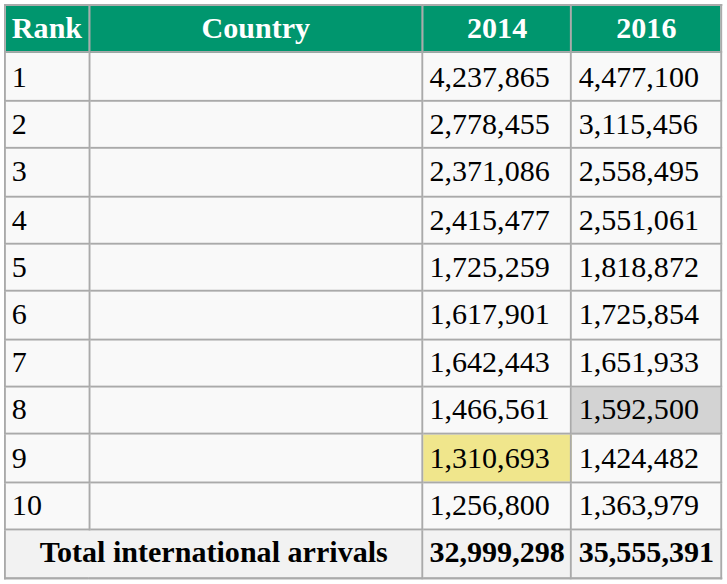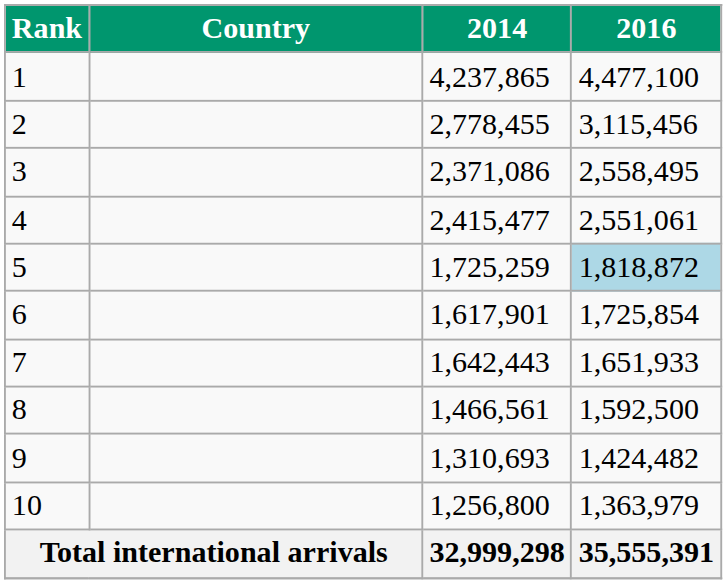(639, 266) no background -> (639, 266) lightblue background
(639, 409) lightgrey background -> (639, 409) no background
(490, 457) khaki background -> (490, 457) no background
